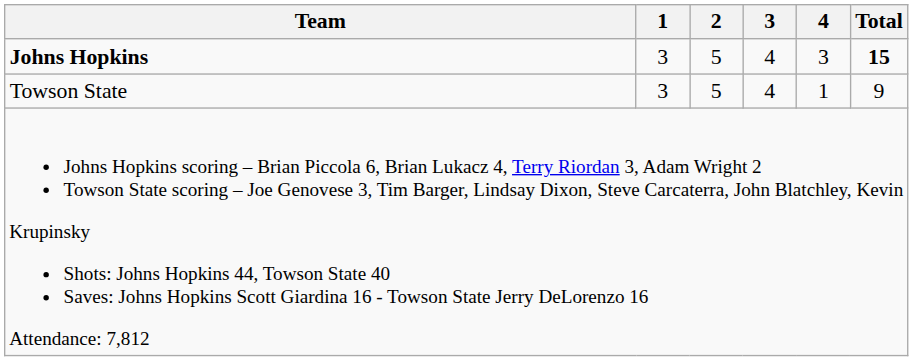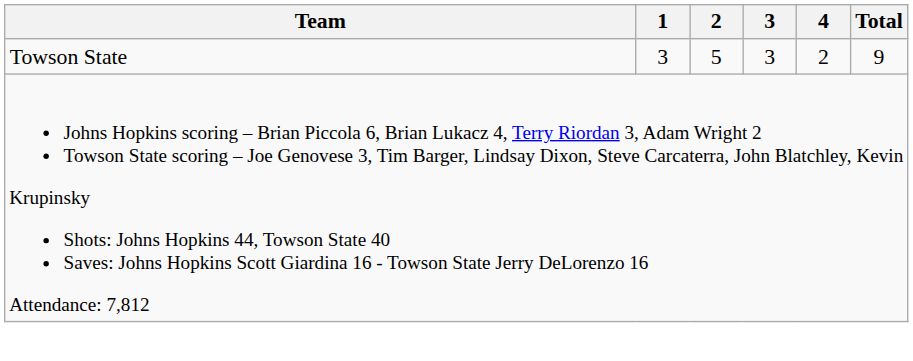- row: (79, 56)
(770, 90) 4 -> (770, 56) 3
(823, 90) 1 -> (823, 56) 2
